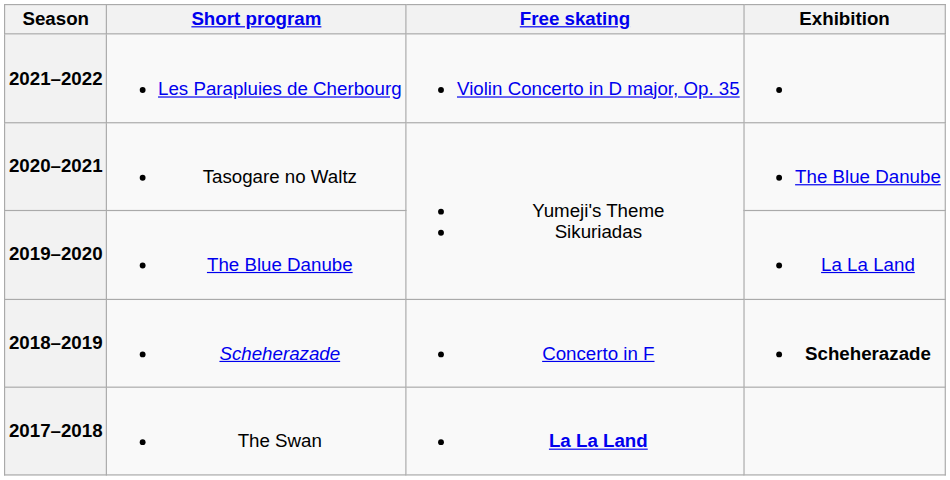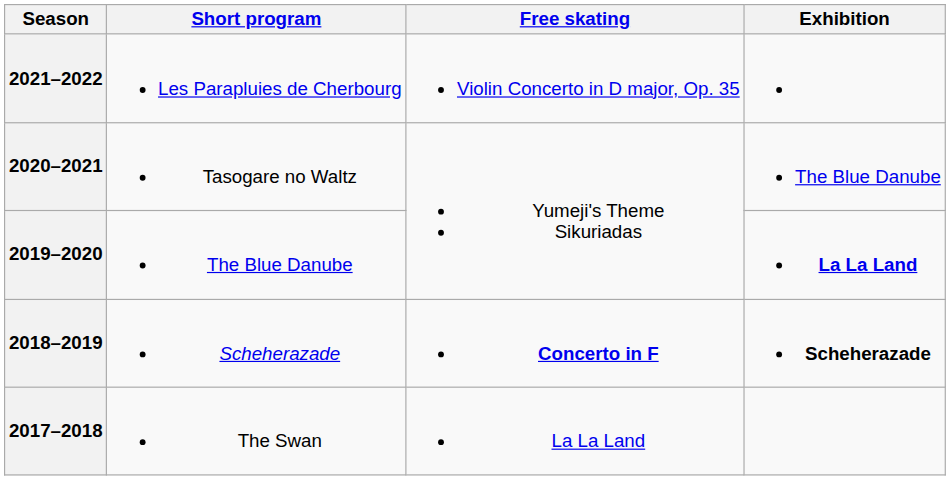(845, 265) normal -> (845, 265) bold
(575, 353) normal -> (575, 353) bold
(575, 442) bold -> (575, 442) normal
